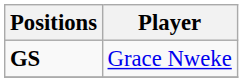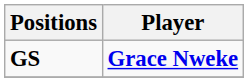(170, 58) normal -> (173, 58) bold
